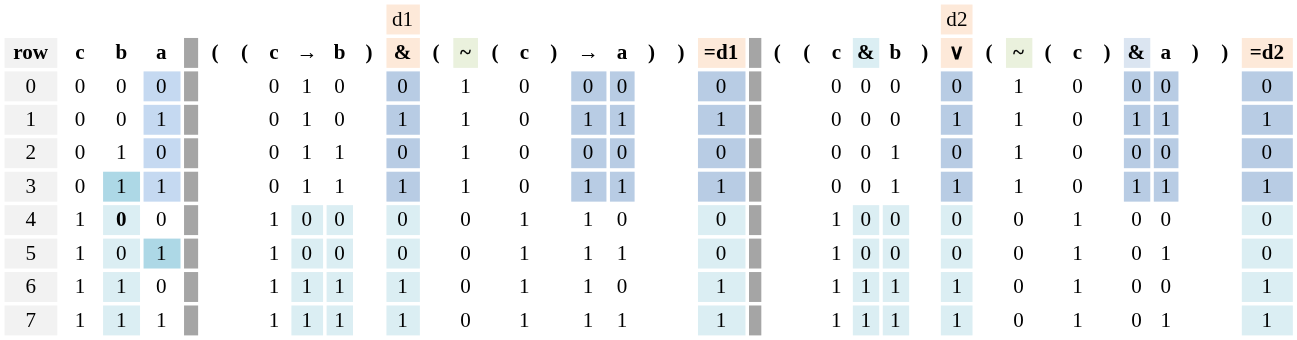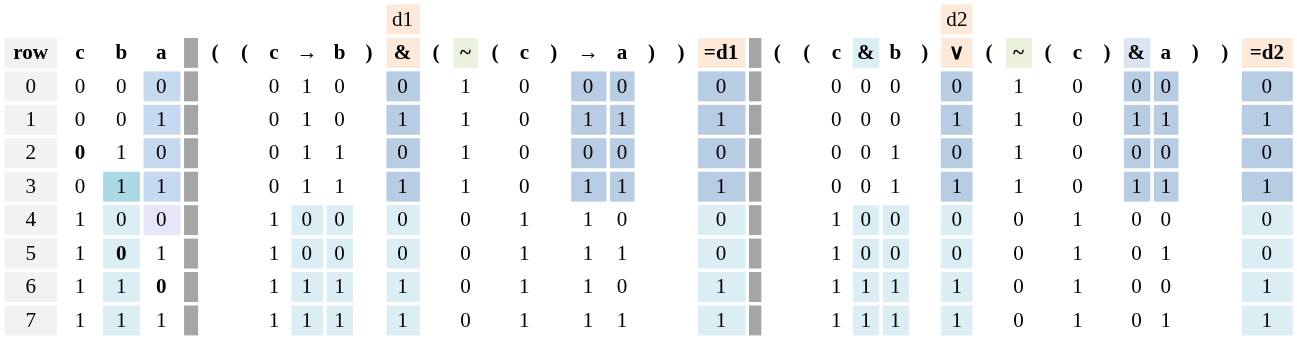(80, 152) normal -> (80, 152) bold
(121, 219) bold -> (121, 219) normal
(161, 219) no background -> (161, 219) lavender background
(121, 253) normal -> (121, 253) bold
(161, 253) lightblue background -> (161, 253) no background
(161, 286) normal -> (161, 286) bold
